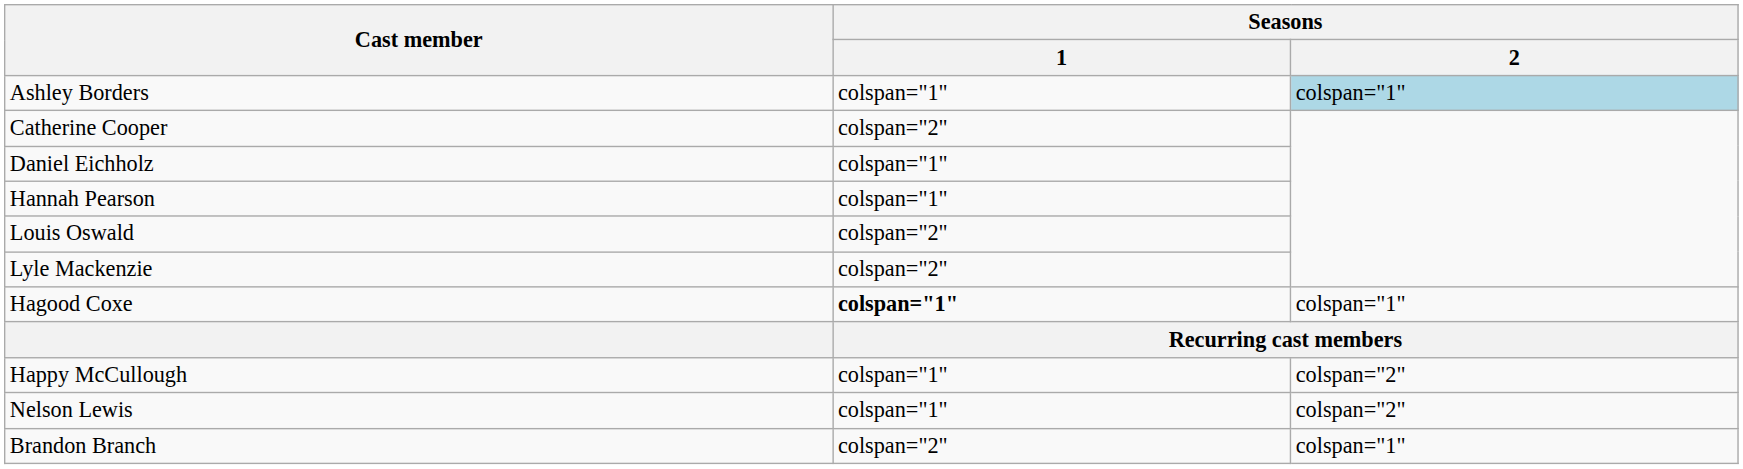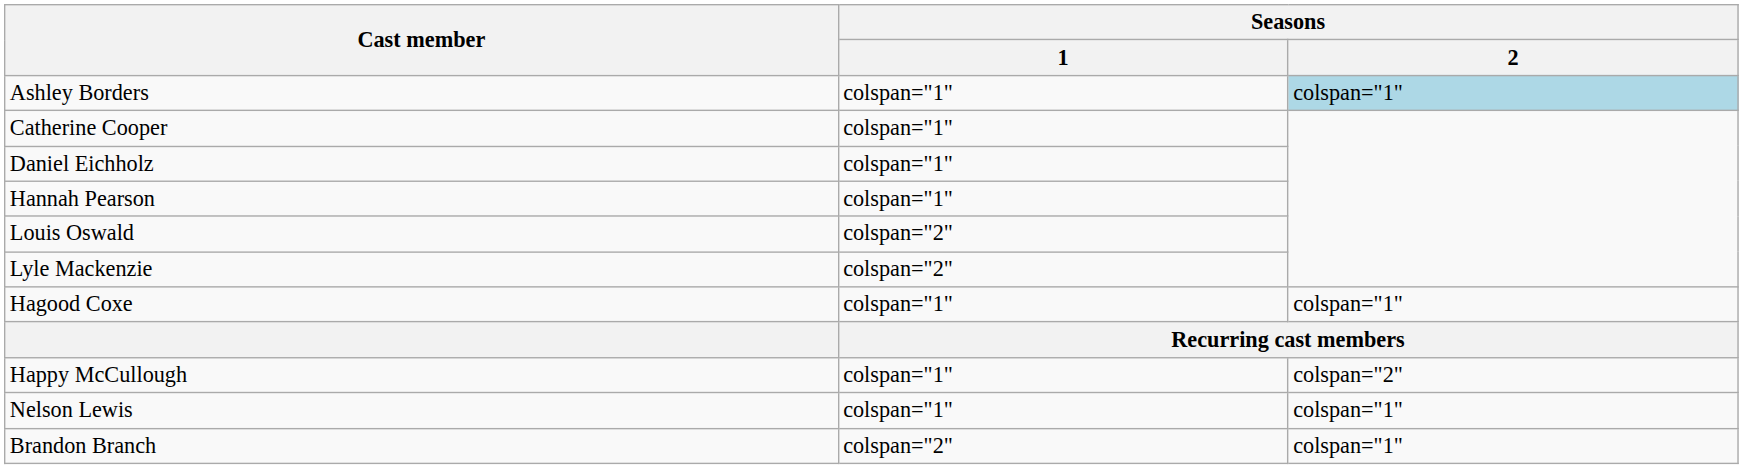(893, 127) colspan="2" -> (898, 127) colspan="1"
(898, 304) bold -> (898, 304) normal
(1351, 410) colspan="2" -> (1348, 410) colspan="1"
